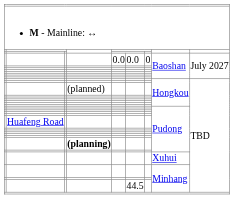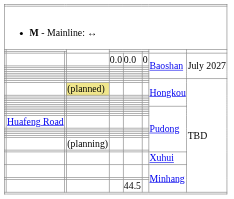(86, 88) no background -> (86, 88) khaki background
(89, 143) bold -> (88, 143) normal
